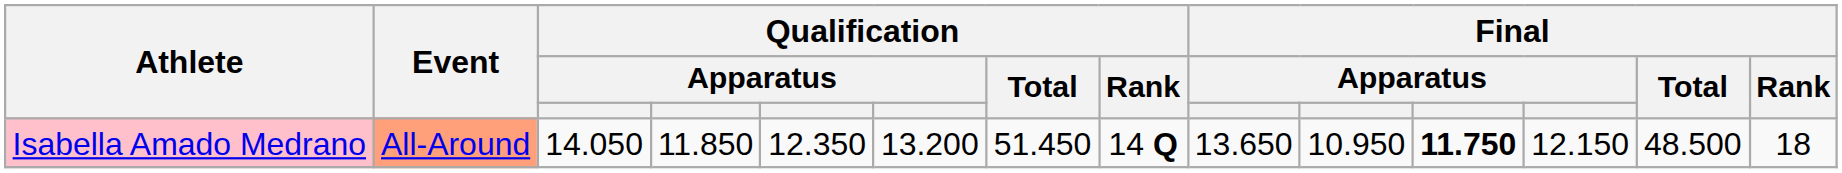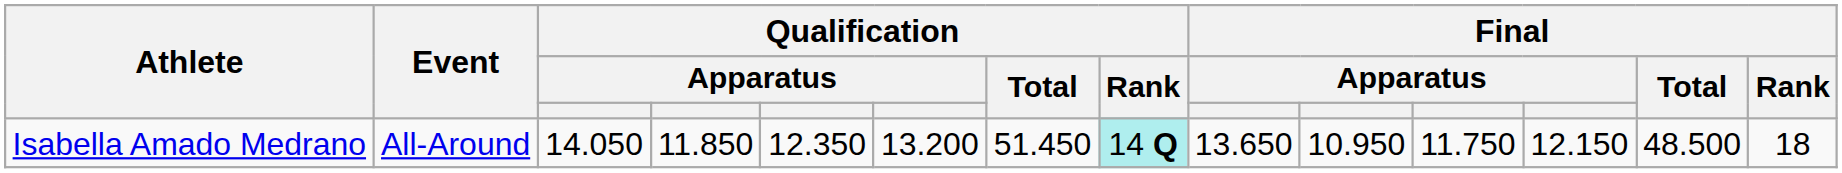(189, 143) pink background -> (189, 143) no background
(456, 143) lightsalmon background -> (456, 143) no background
(1143, 143) no background -> (1143, 143) paleturquoise background
(1468, 143) bold -> (1468, 143) normal
